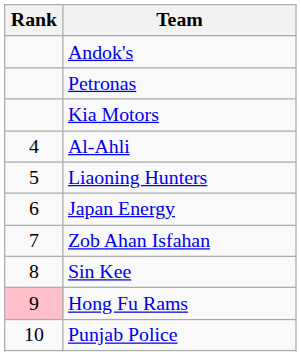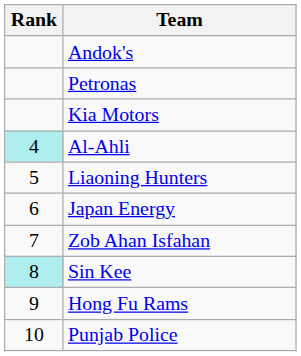(34, 146) no background -> (34, 146) paleturquoise background
(34, 271) no background -> (34, 271) paleturquoise background
(34, 303) pink background -> (34, 303) no background
